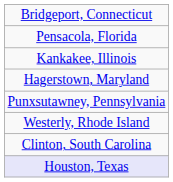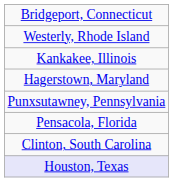(86, 36) Pensacola, Florida -> (86, 36) Westerly, Rhode Island
(86, 123) Westerly, Rhode Island -> (86, 123) Pensacola, Florida
